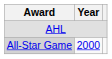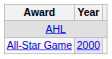(39, 45) lightgrey background -> (39, 45) no background
(88, 45) no background -> (88, 45) lavender background
